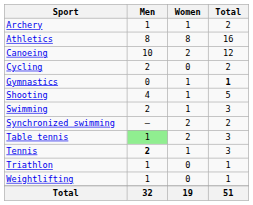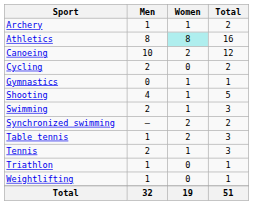(188, 39) no background -> (188, 39) paleturquoise background
(228, 81) bold -> (228, 81) normal
(147, 137) lightgreen background -> (147, 137) no background
(147, 151) bold -> (147, 151) normal
